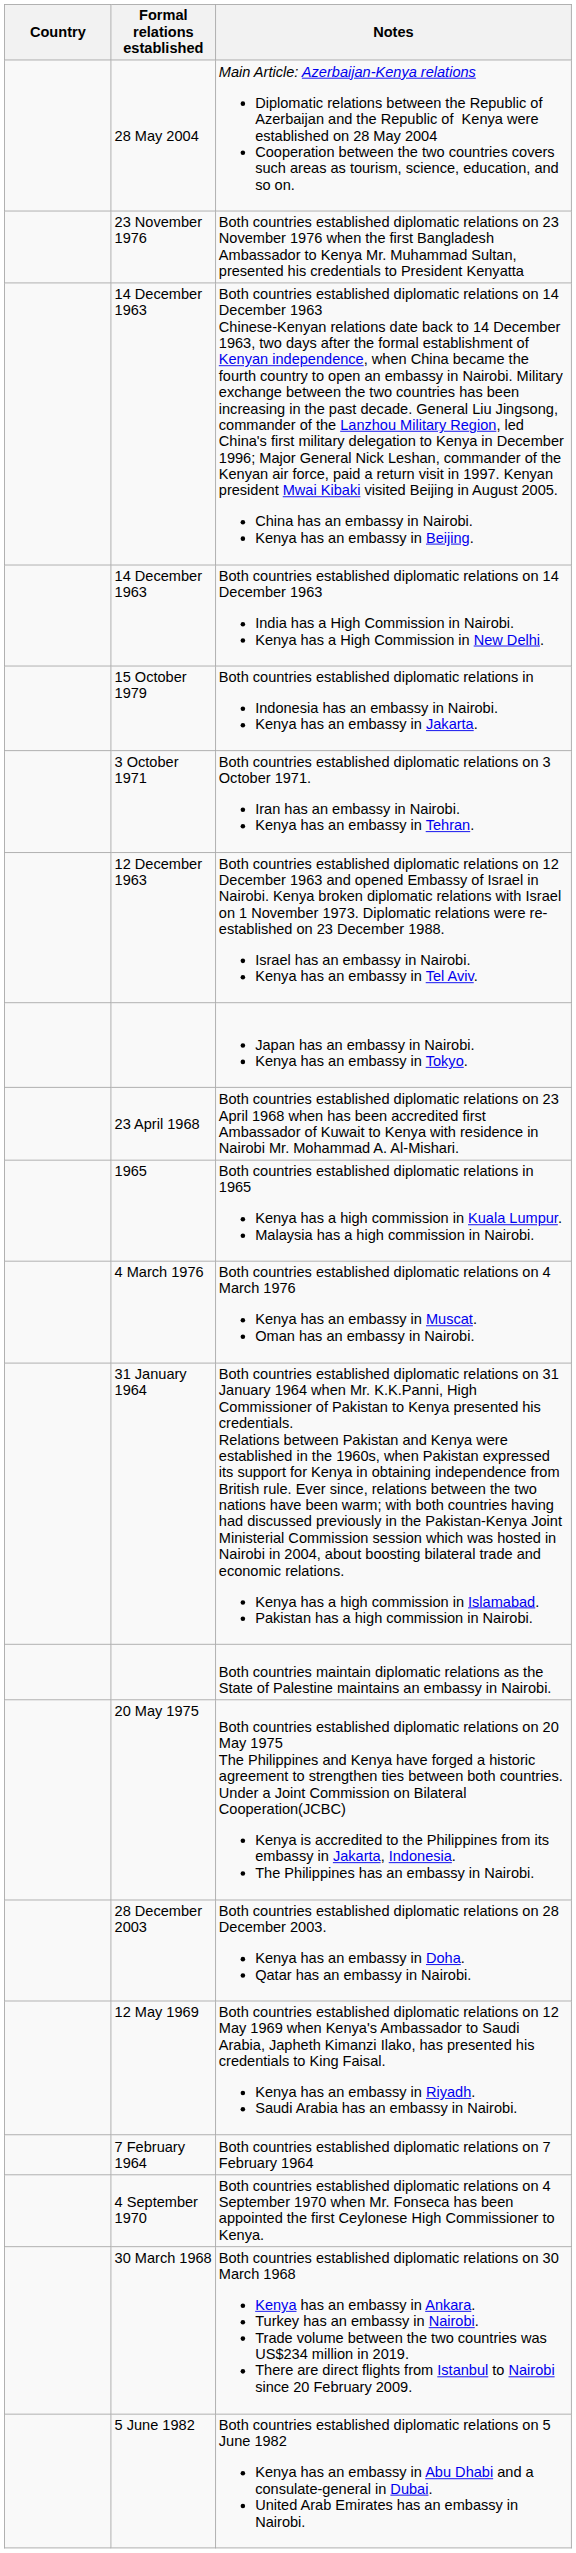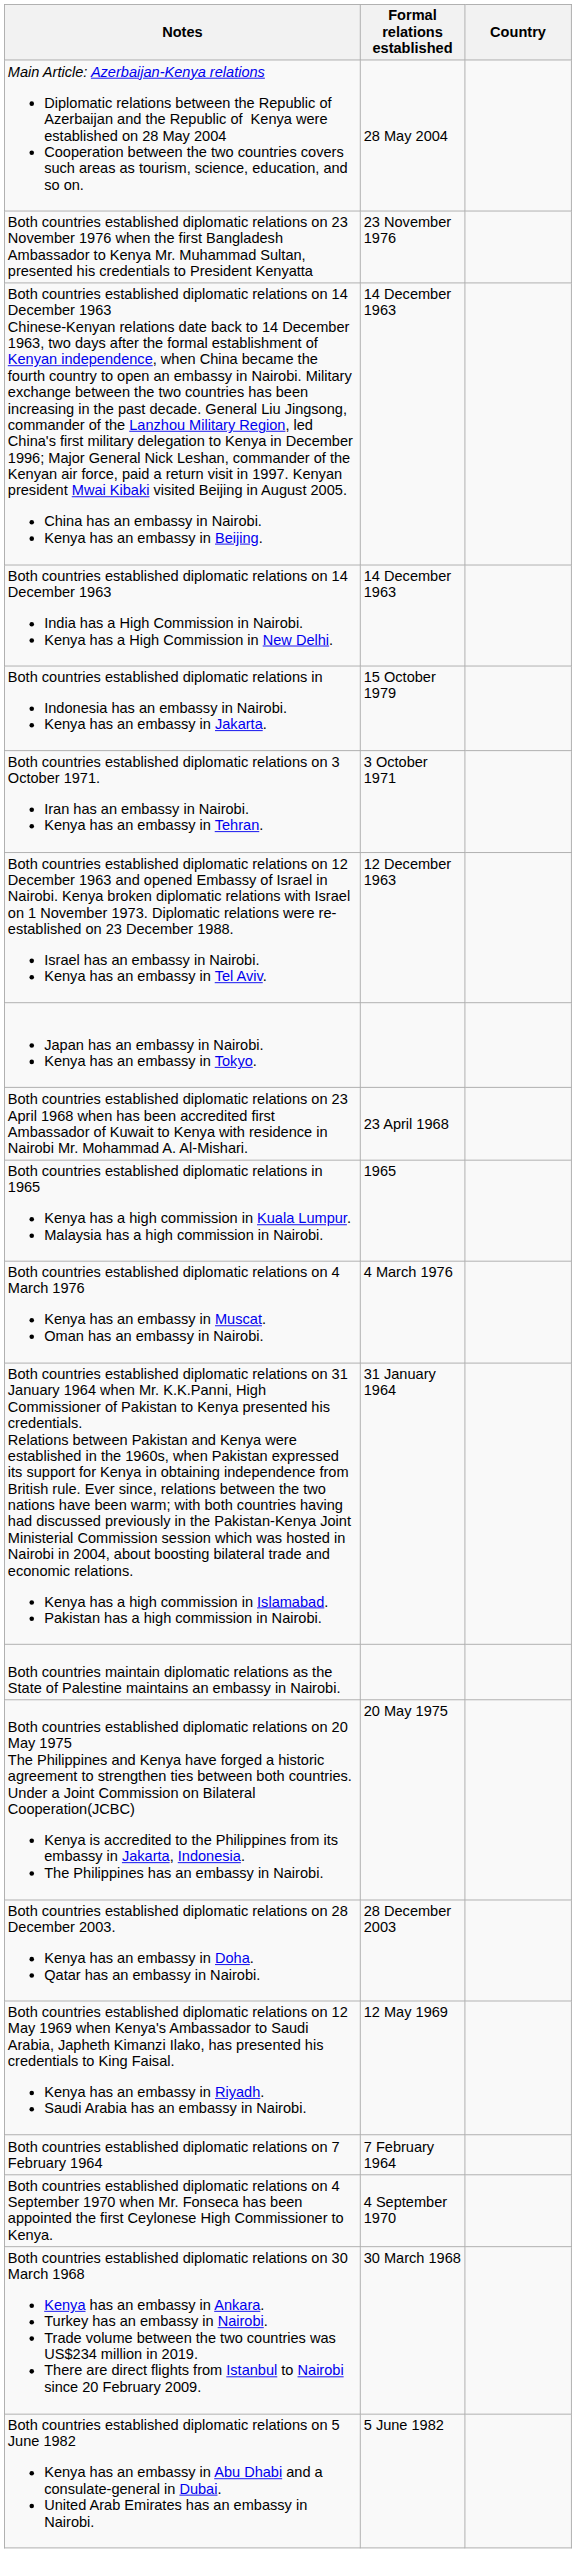columns swapped: (58, 32) <-> (393, 32)
